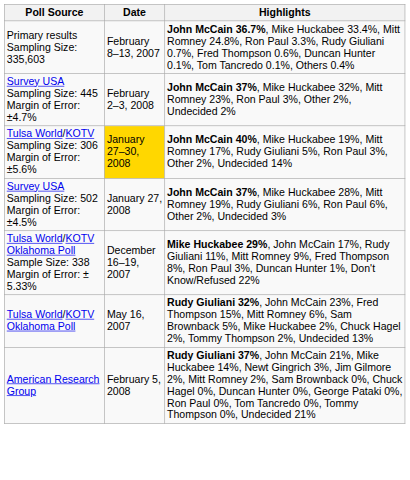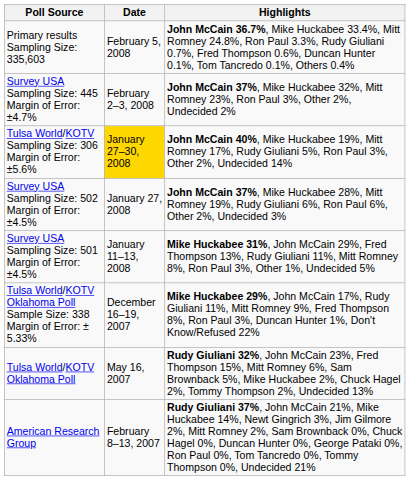(133, 47) February 8–13, 2007 -> (134, 47) February 5, 2008
+ row: (52, 256)
(134, 385) February 5, 2008 -> (133, 437) February 8–13, 2007
